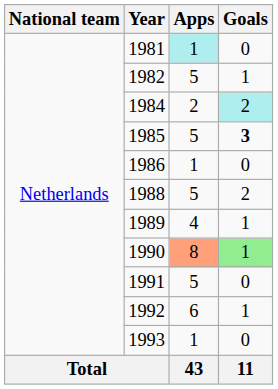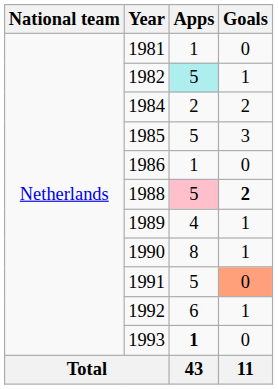(194, 48) paleturquoise background -> (194, 48) no background
(194, 77) no background -> (194, 77) paleturquoise background
(245, 106) paleturquoise background -> (245, 106) no background
(245, 135) bold -> (245, 135) normal
(194, 194) no background -> (194, 194) pink background
(245, 194) normal -> (245, 194) bold
(194, 252) lightsalmon background -> (194, 252) no background
(245, 252) lightgreen background -> (245, 252) no background
(245, 281) no background -> (245, 281) lightsalmon background
(194, 340) normal -> (194, 340) bold
